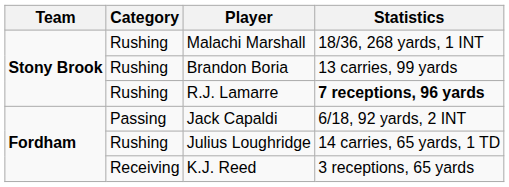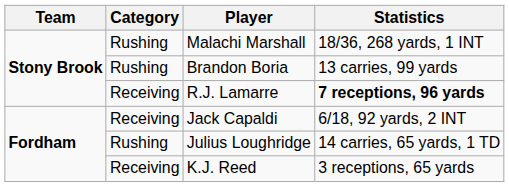(139, 93) Rushing -> (145, 93) Receiving
(138, 118) Passing -> (145, 118) Receiving
